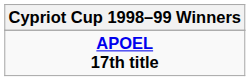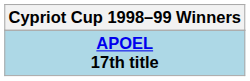(125, 52) no background -> (125, 52) lightblue background
